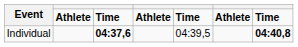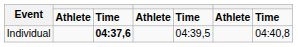(273, 34) bold -> (273, 34) normal
